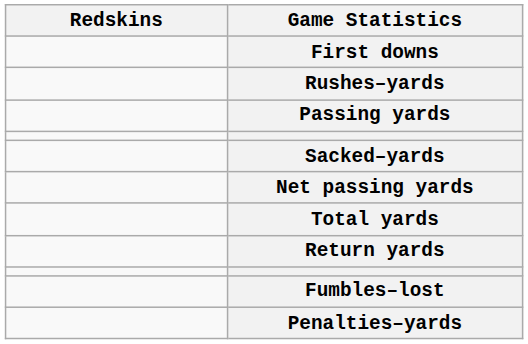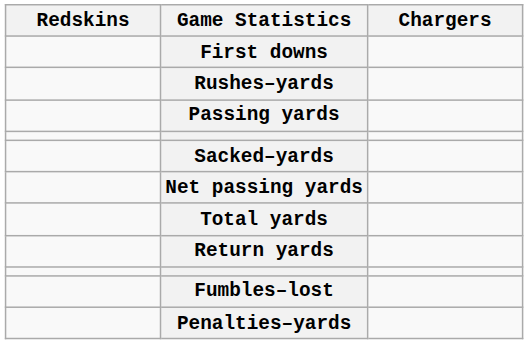+ column: (445, 21)
